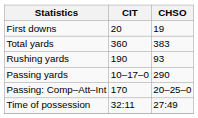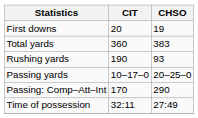(162, 74) 290 -> (172, 74) 20–25–0
(172, 90) 20–25–0 -> (162, 90) 290
